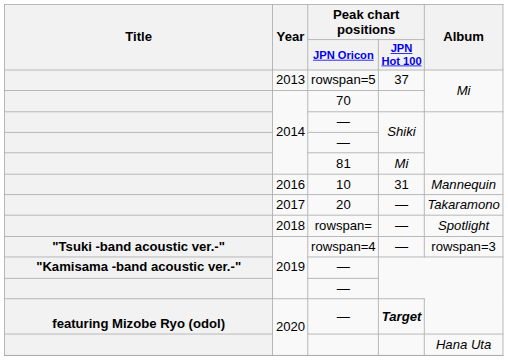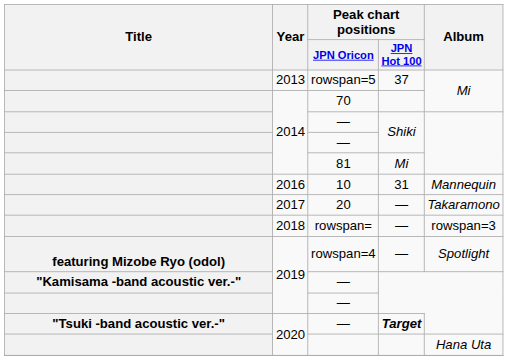(464, 226) Spotlight -> (464, 226) rowspan=3
(139, 246) "Tsuki -band acoustic ver.-" -> (139, 261) featuring Mizobe Ryo (odol)
(464, 246) rowspan=3 -> (464, 254) Spotlight
(139, 323) featuring Mizobe Ryo (odol) -> (139, 323) "Tsuki -band acoustic ver.-"
